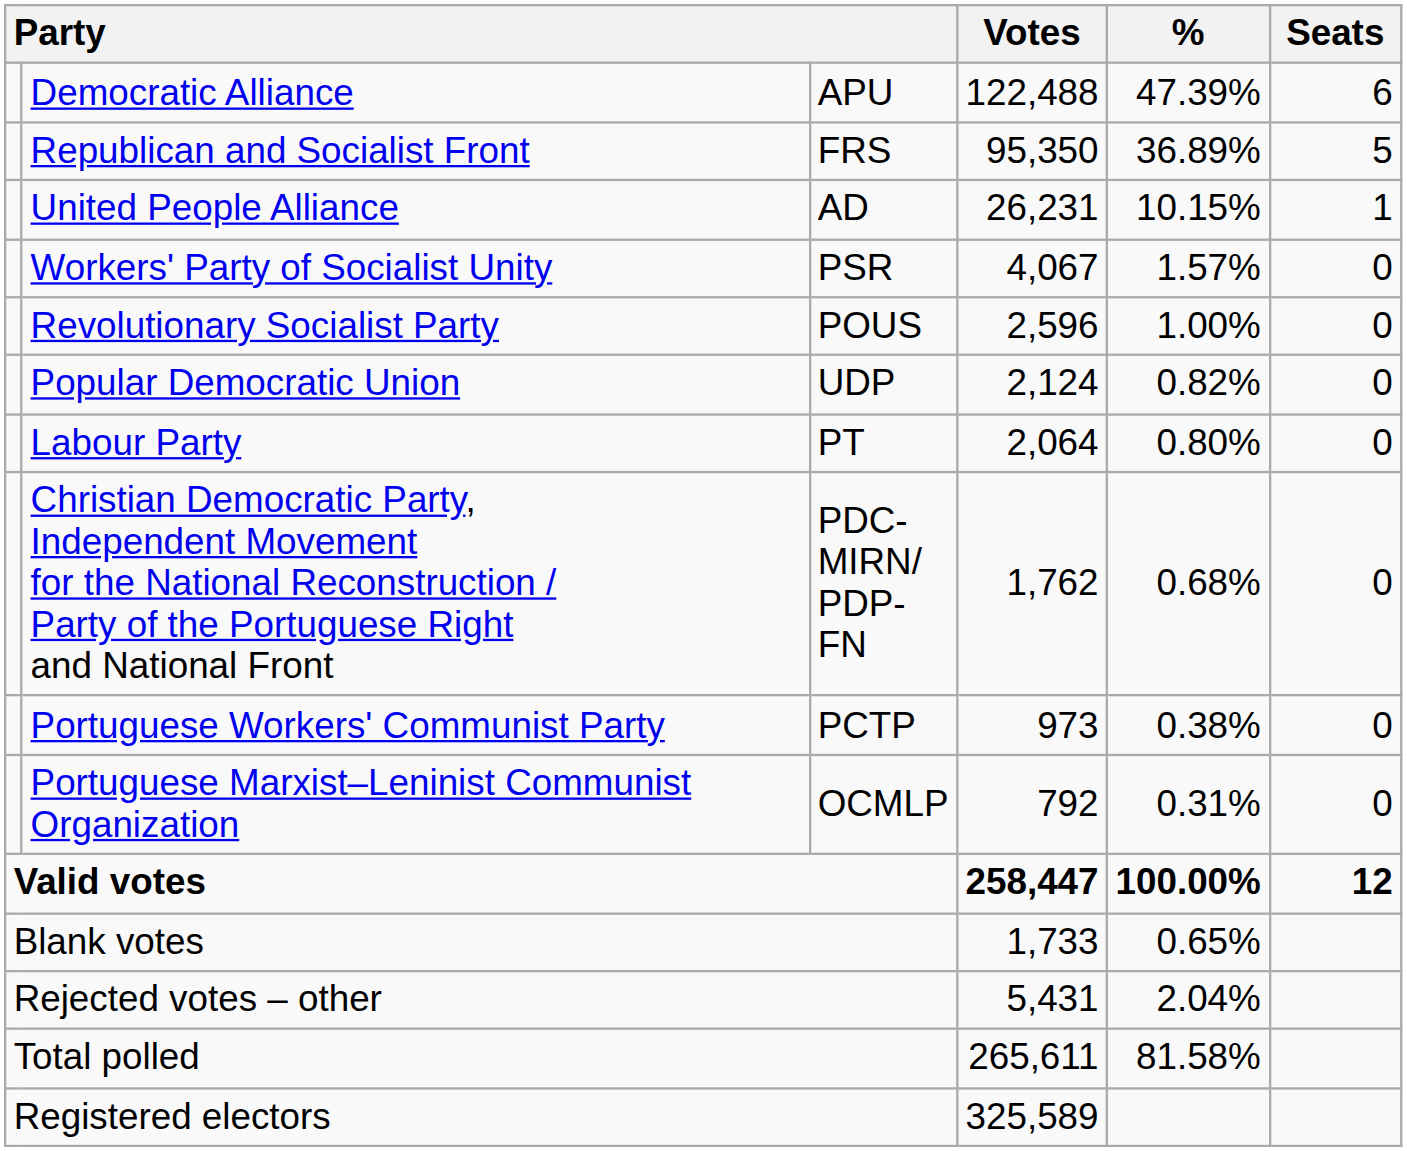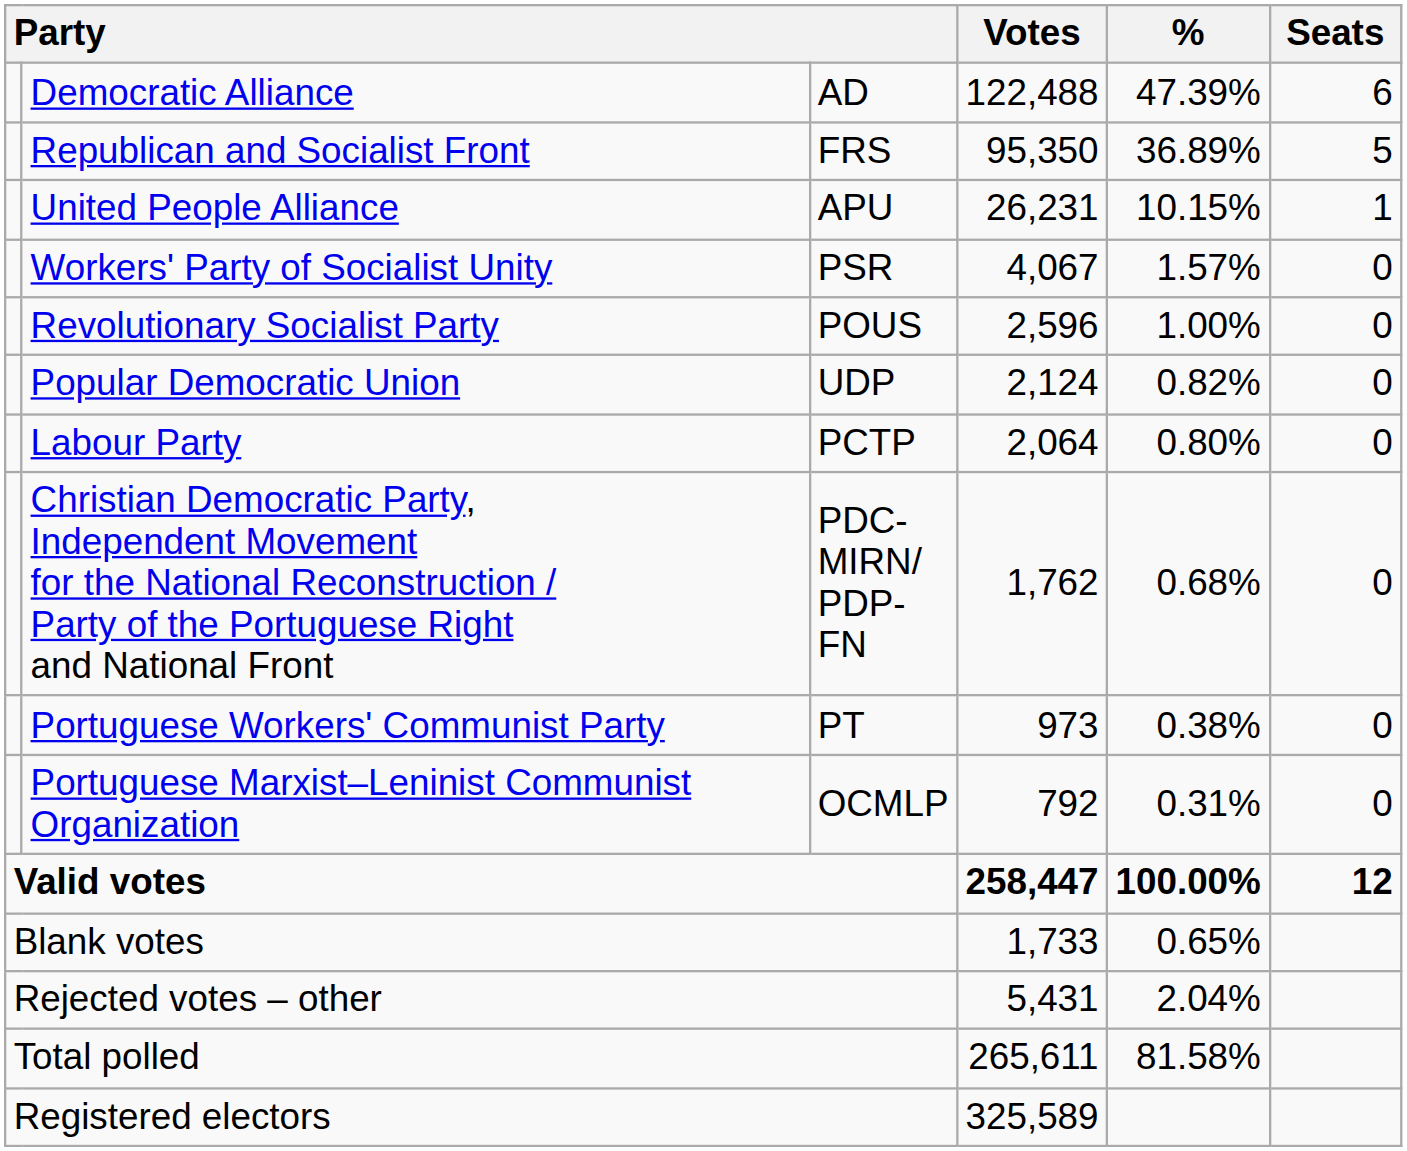(856, 92) APU -> (843, 92) AD
(843, 208) AD -> (856, 208) APU
(841, 442) PT -> (867, 442) PCTP
(867, 724) PCTP -> (841, 724) PT
